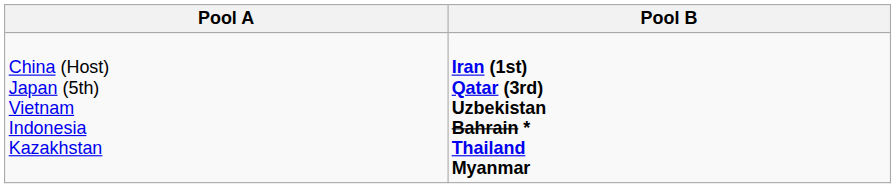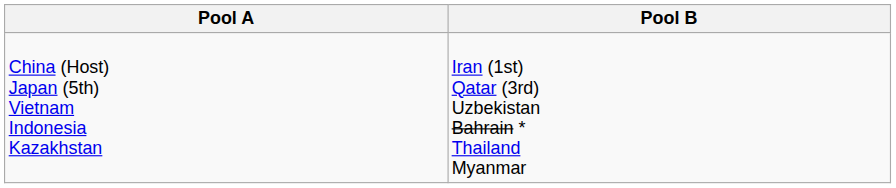(499, 117) bold -> (496, 117) normal
